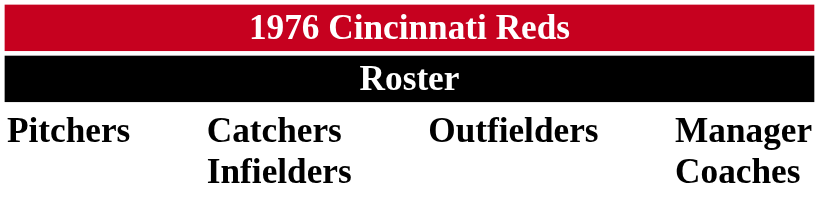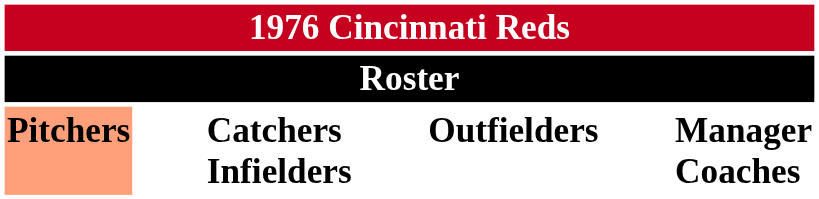(69, 129) no background -> (69, 129) lightsalmon background
